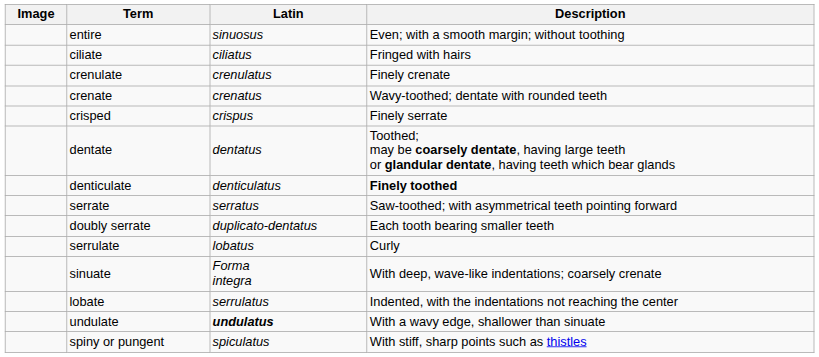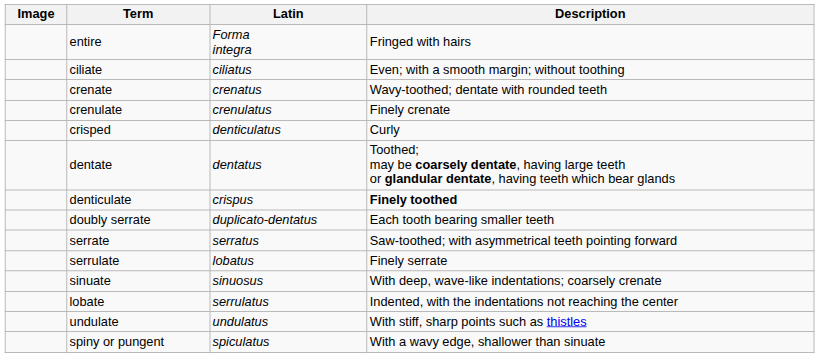(238, 34) sinuosus -> (232, 42) Forma integra
(497, 34) Even; with a smooth margin; without toothing -> (420, 42) Fringed with hairs
(420, 55) Fringed with hairs -> (497, 69) Even; with a smooth margin; without toothing
rows swapped: (91, 95) <-> (96, 75)
(233, 116) crispus -> (247, 130) denticulatus
(409, 116) Finely serrate -> (385, 130) Curly
(247, 185) denticulatus -> (233, 199) crispus
rows swapped: (110, 226) <-> (89, 205)
(385, 246) Curly -> (409, 260) Finely serrate
(232, 273) Forma integra -> (238, 281) sinuosus
(243, 321) bold -> (240, 321) normal
(488, 321) With a wavy edge, shallower than sinuate -> (478, 321) With stiff, sharp points such as thistles
(478, 342) With stiff, sharp points such as thistles -> (488, 342) With a wavy edge, shallower than sinuate
